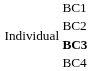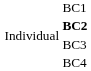(75, 26) normal -> (75, 26) bold
(75, 44) bold -> (75, 44) normal
